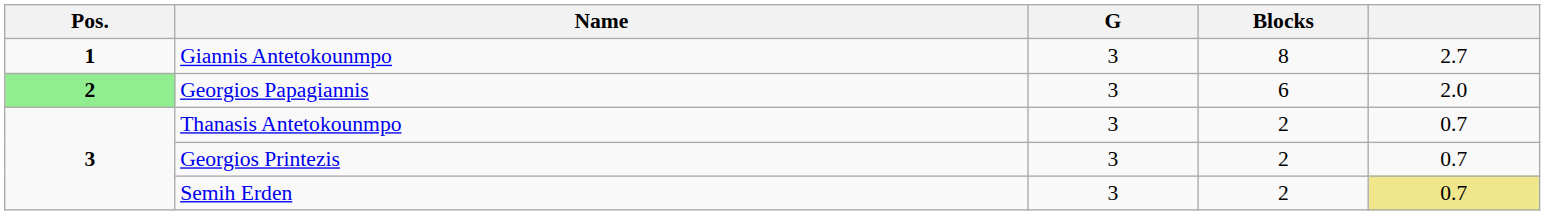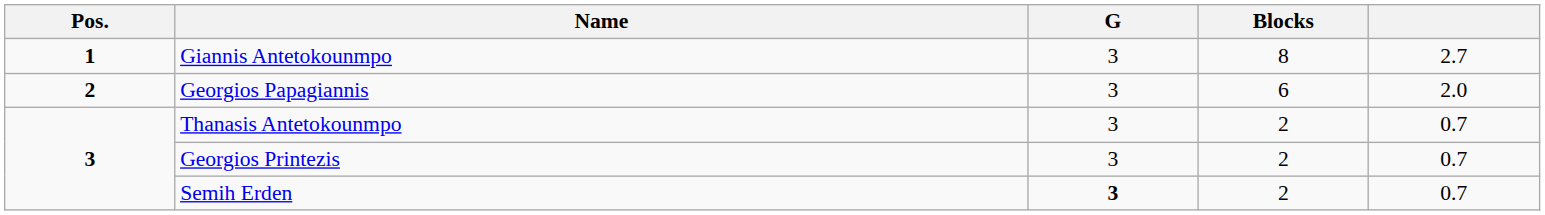(90, 90) lightgreen background -> (90, 90) no background
(1113, 192) normal -> (1113, 192) bold
(1454, 192) khaki background -> (1454, 192) no background
